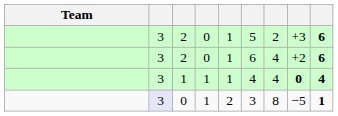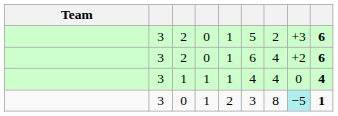(299, 79) bold -> (299, 79) normal
(161, 100) lavender background -> (161, 100) no background
(299, 100) no background -> (299, 100) paleturquoise background
